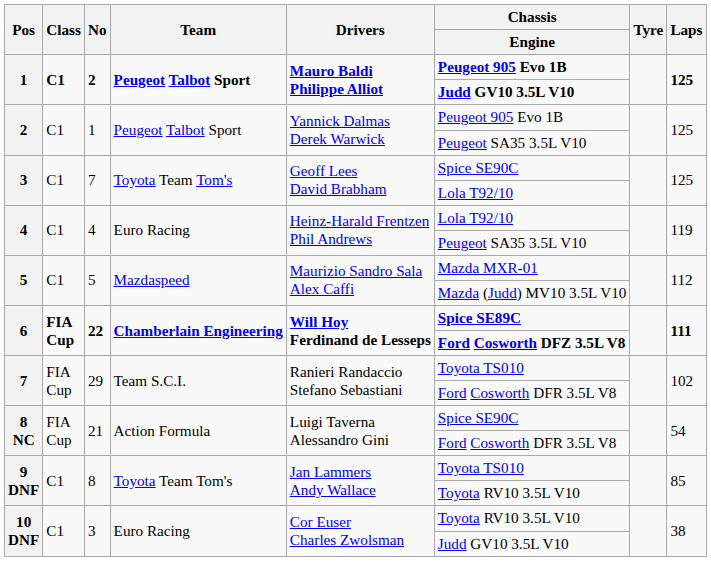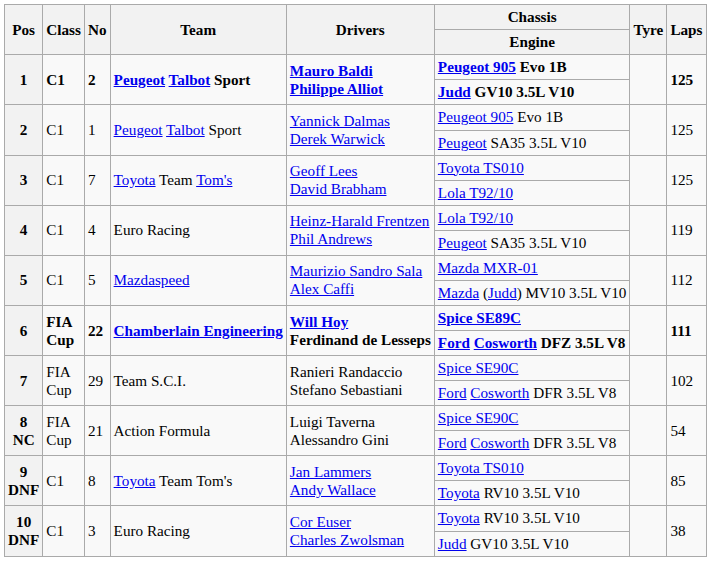(478, 167) Spice SE90C -> (481, 167) Toyota TS010
(481, 368) Toyota TS010 -> (478, 368) Spice SE90C
